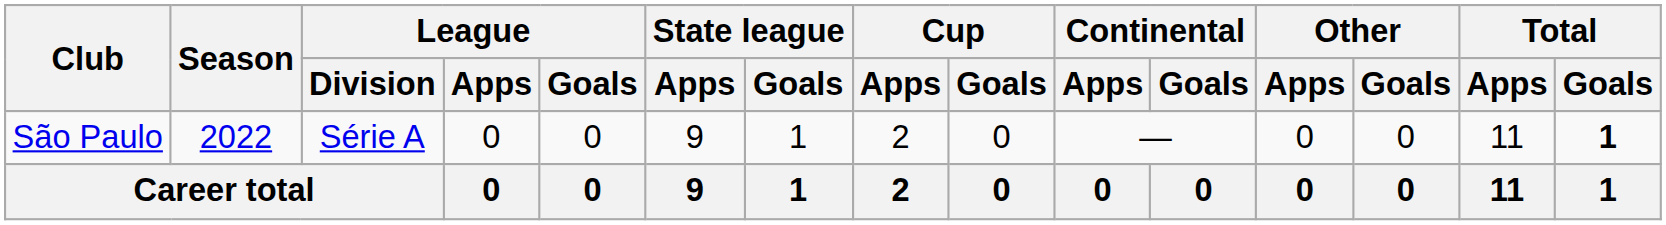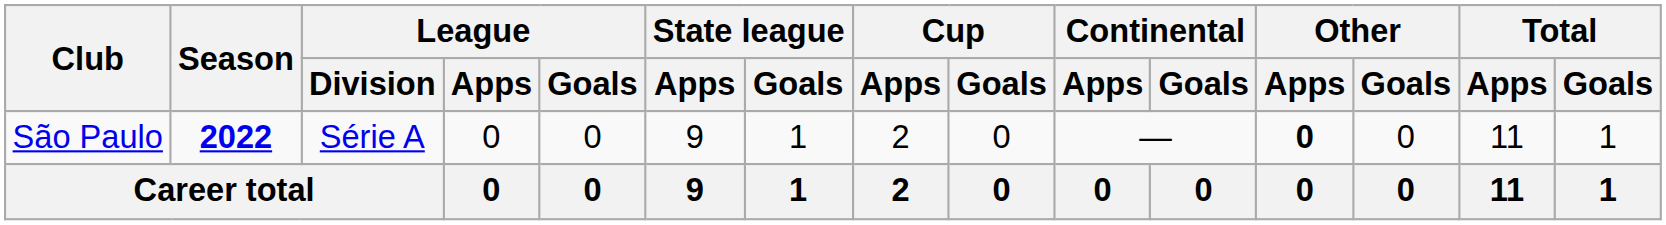(236, 138) normal -> (236, 138) bold
(1305, 138) normal -> (1305, 138) bold
(1608, 138) bold -> (1608, 138) normal
